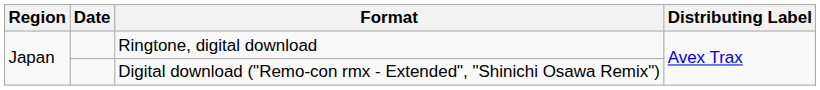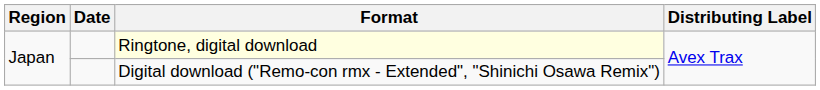(218, 44) no background -> (218, 44) lightyellow background
